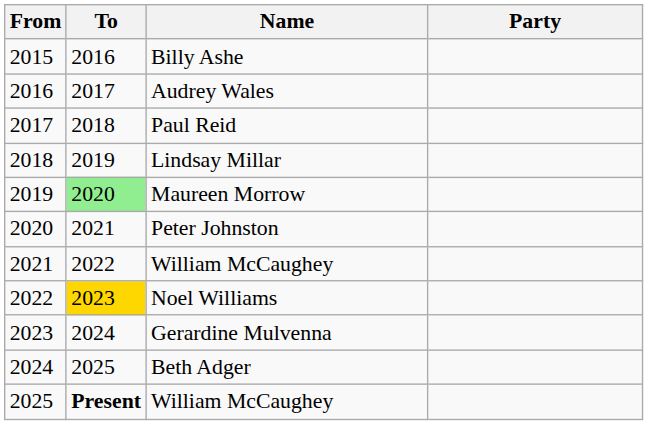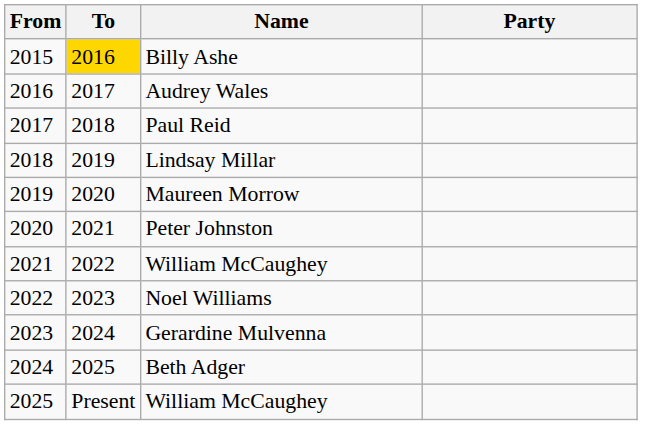(93, 56) no background -> (93, 56) gold background
(93, 194) lightgreen background -> (93, 194) no background
(93, 297) gold background -> (93, 297) no background
(106, 401) bold -> (103, 401) normal
